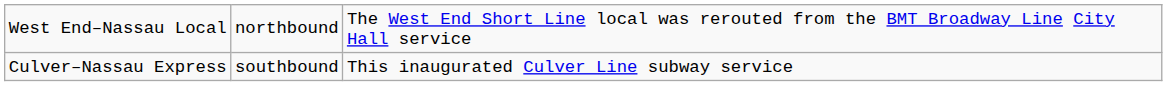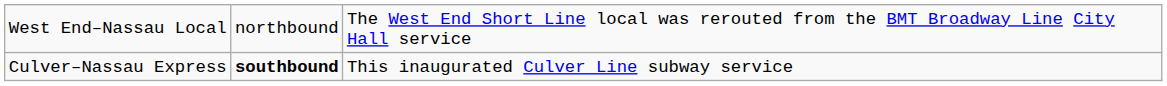(287, 67) normal -> (287, 67) bold
